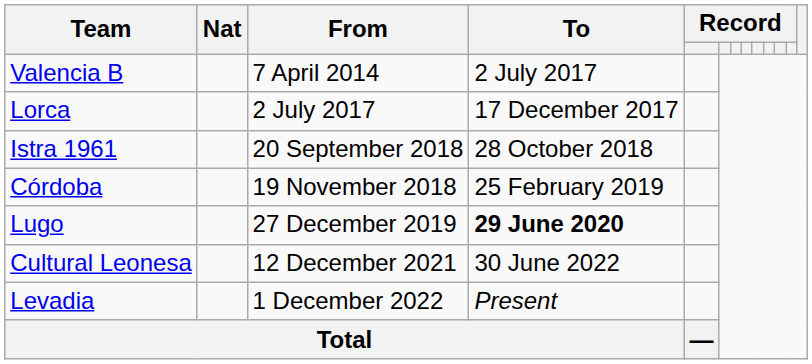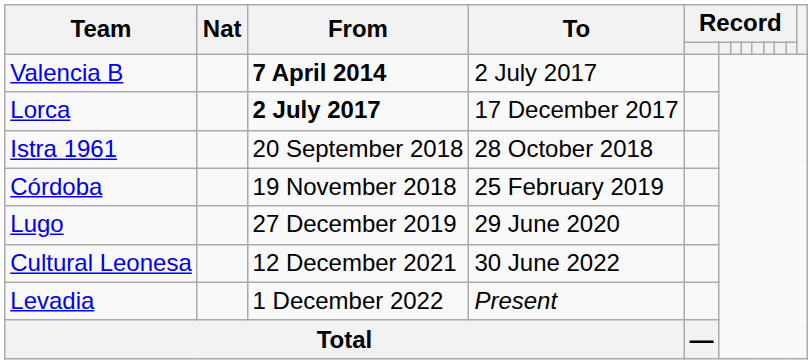(316, 72) normal -> (319, 72) bold
(314, 110) normal -> (317, 110) bold
(549, 224) bold -> (547, 224) normal
